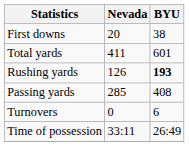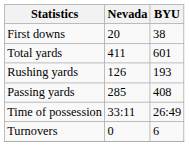(162, 72) bold -> (162, 72) normal
rows swapped: (32, 111) <-> (55, 131)
